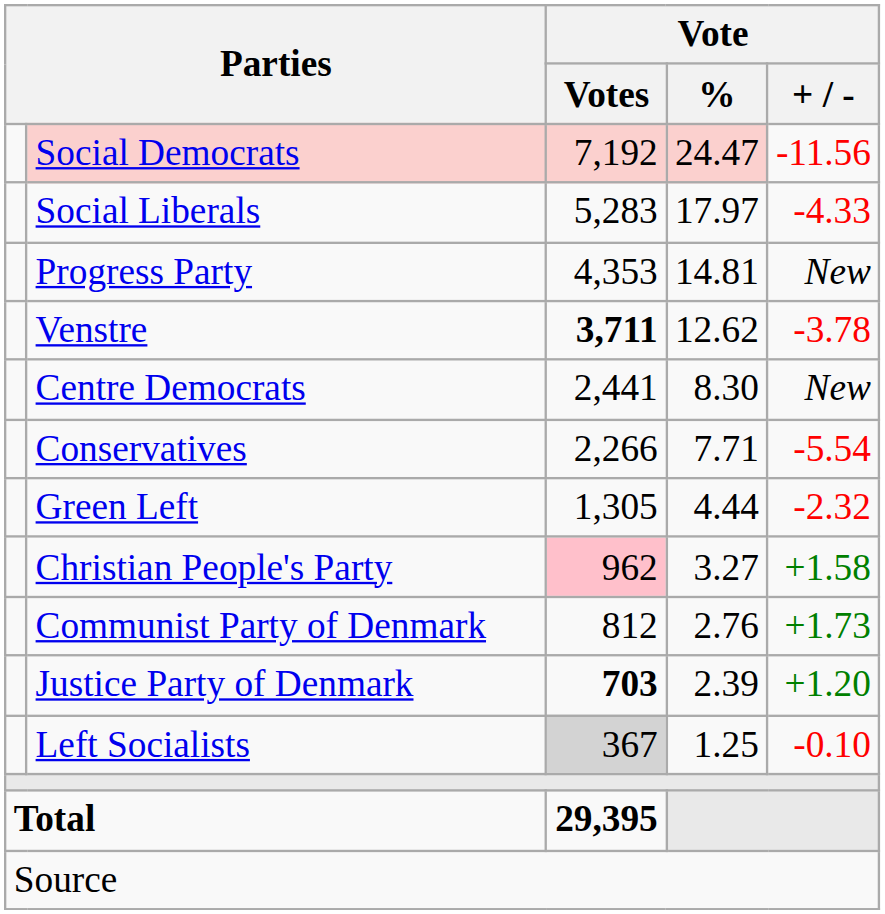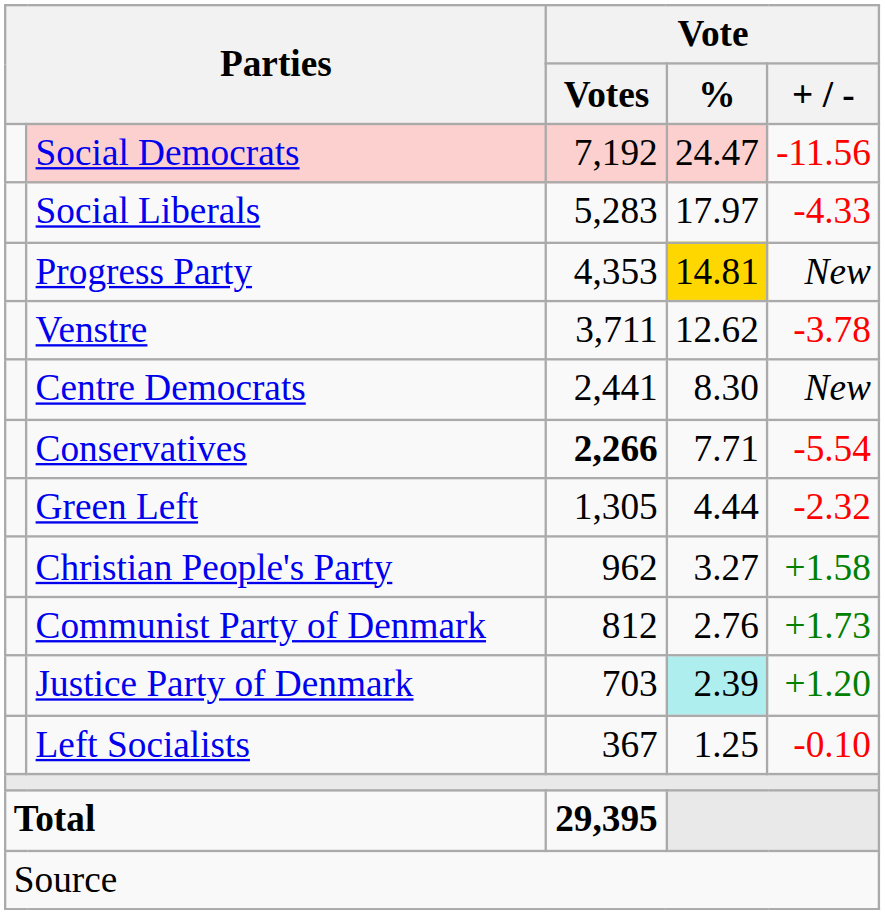(717, 270) no background -> (717, 270) gold background
(617, 329) bold -> (616, 329) normal
(616, 447) normal -> (616, 447) bold
(630, 566) pink background -> (630, 566) no background
(630, 684) bold -> (630, 684) normal
(726, 684) no background -> (726, 684) paleturquoise background
(630, 743) lightgrey background -> (630, 743) no background
